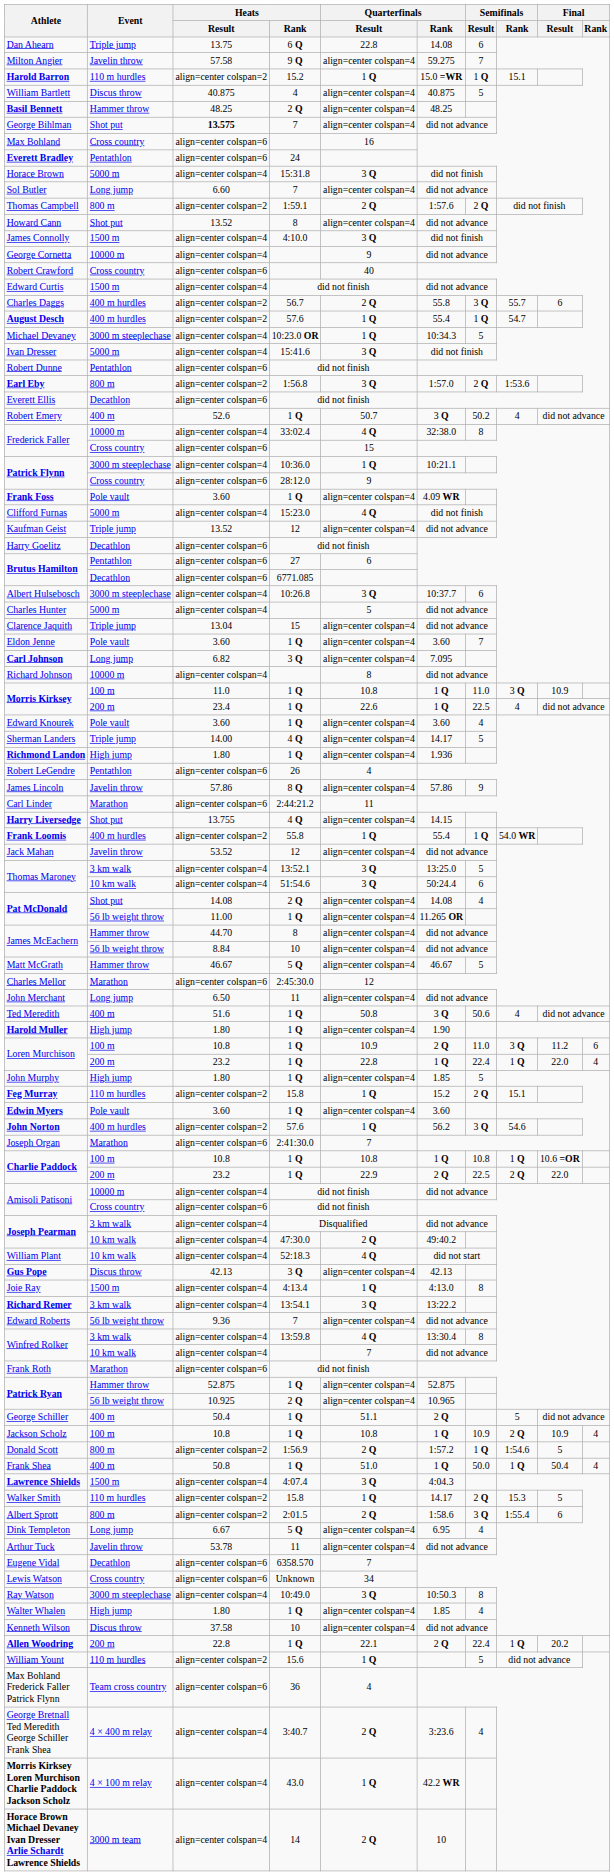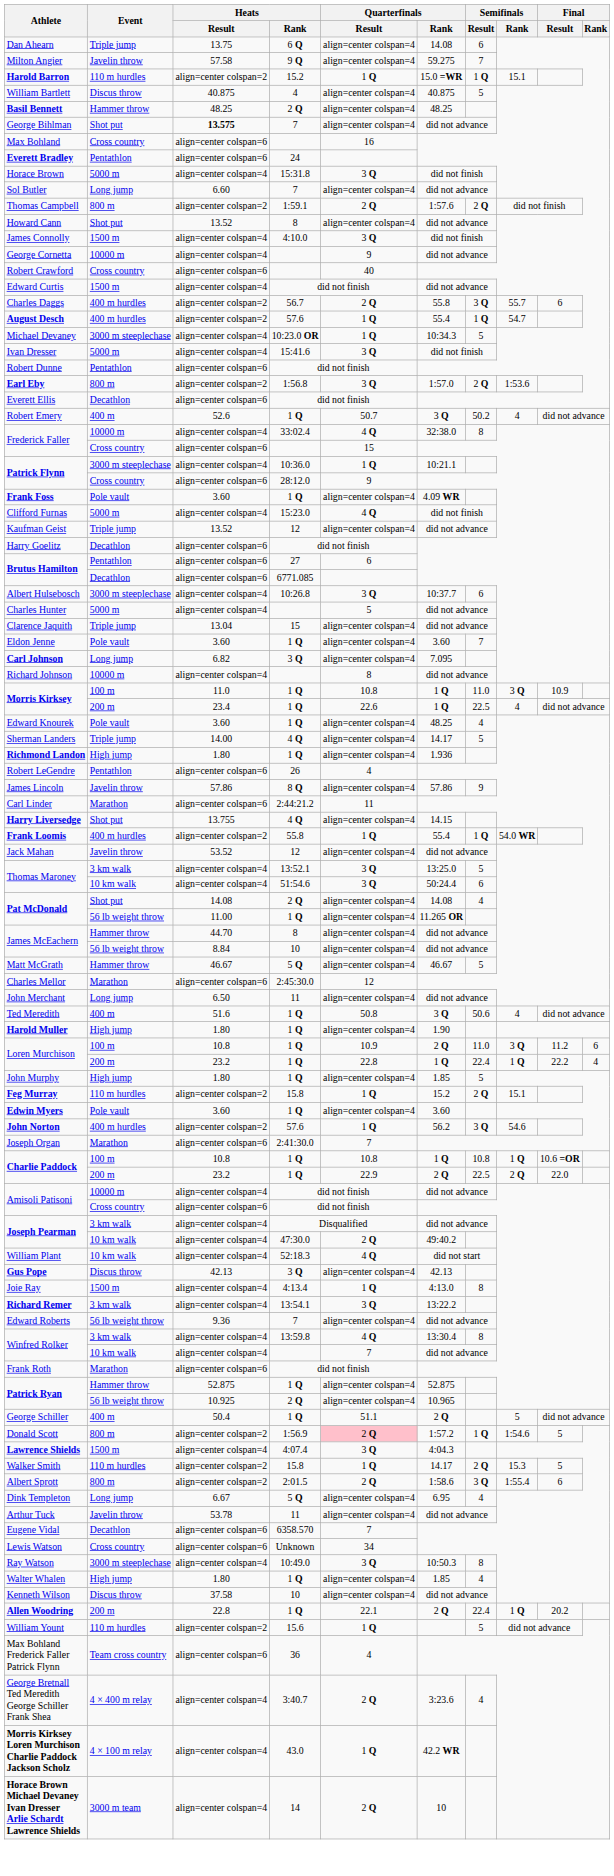(369, 45) 22.8 -> (369, 45) align=center colspan=4
(441, 723) 3.60 -> (441, 723) 48.25
(560, 1062) 22.0 -> (560, 1062) 22.2
- row: (37, 1434)
(369, 1450) no background -> (369, 1434) pink background
- row: (29, 1466)
